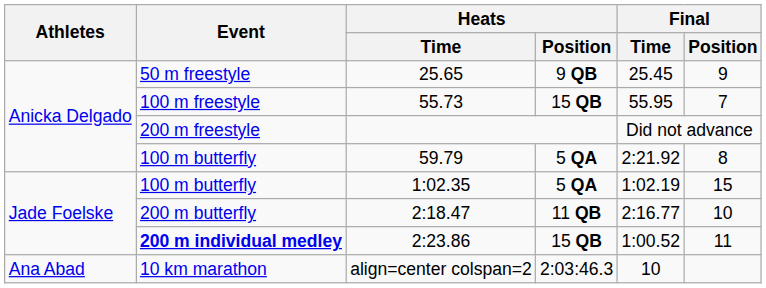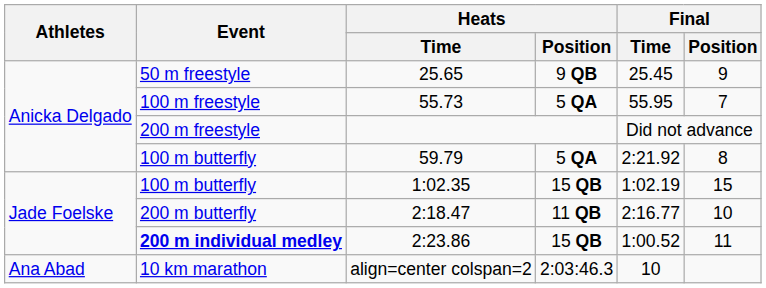(577, 102) 15 QB -> (577, 102) 5 QA
(577, 185) 5 QA -> (577, 185) 15 QB
